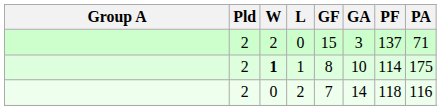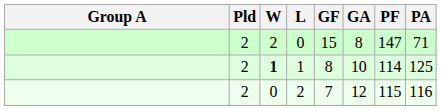(359, 42) 3 -> (359, 42) 8
(390, 42) 137 -> (390, 42) 147
(421, 67) 175 -> (421, 67) 125
(359, 92) 14 -> (359, 92) 12
(390, 92) 118 -> (390, 92) 115
